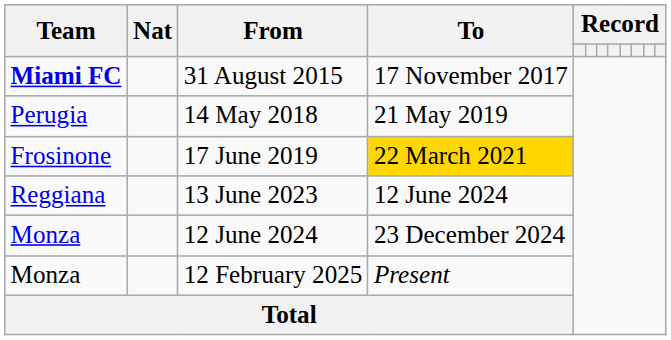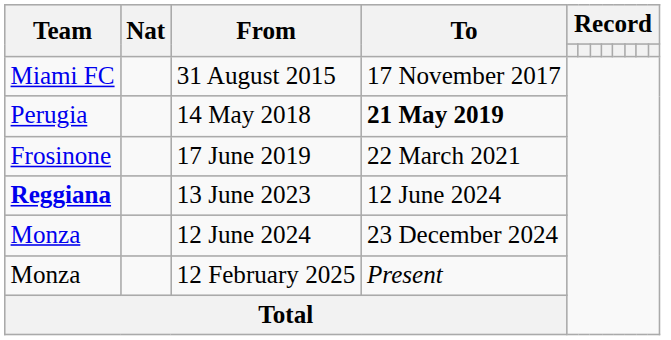(66, 75) bold -> (63, 75) normal
(441, 115) normal -> (435, 115) bold
(451, 155) gold background -> (444, 155) no background
(58, 195) normal -> (61, 195) bold
